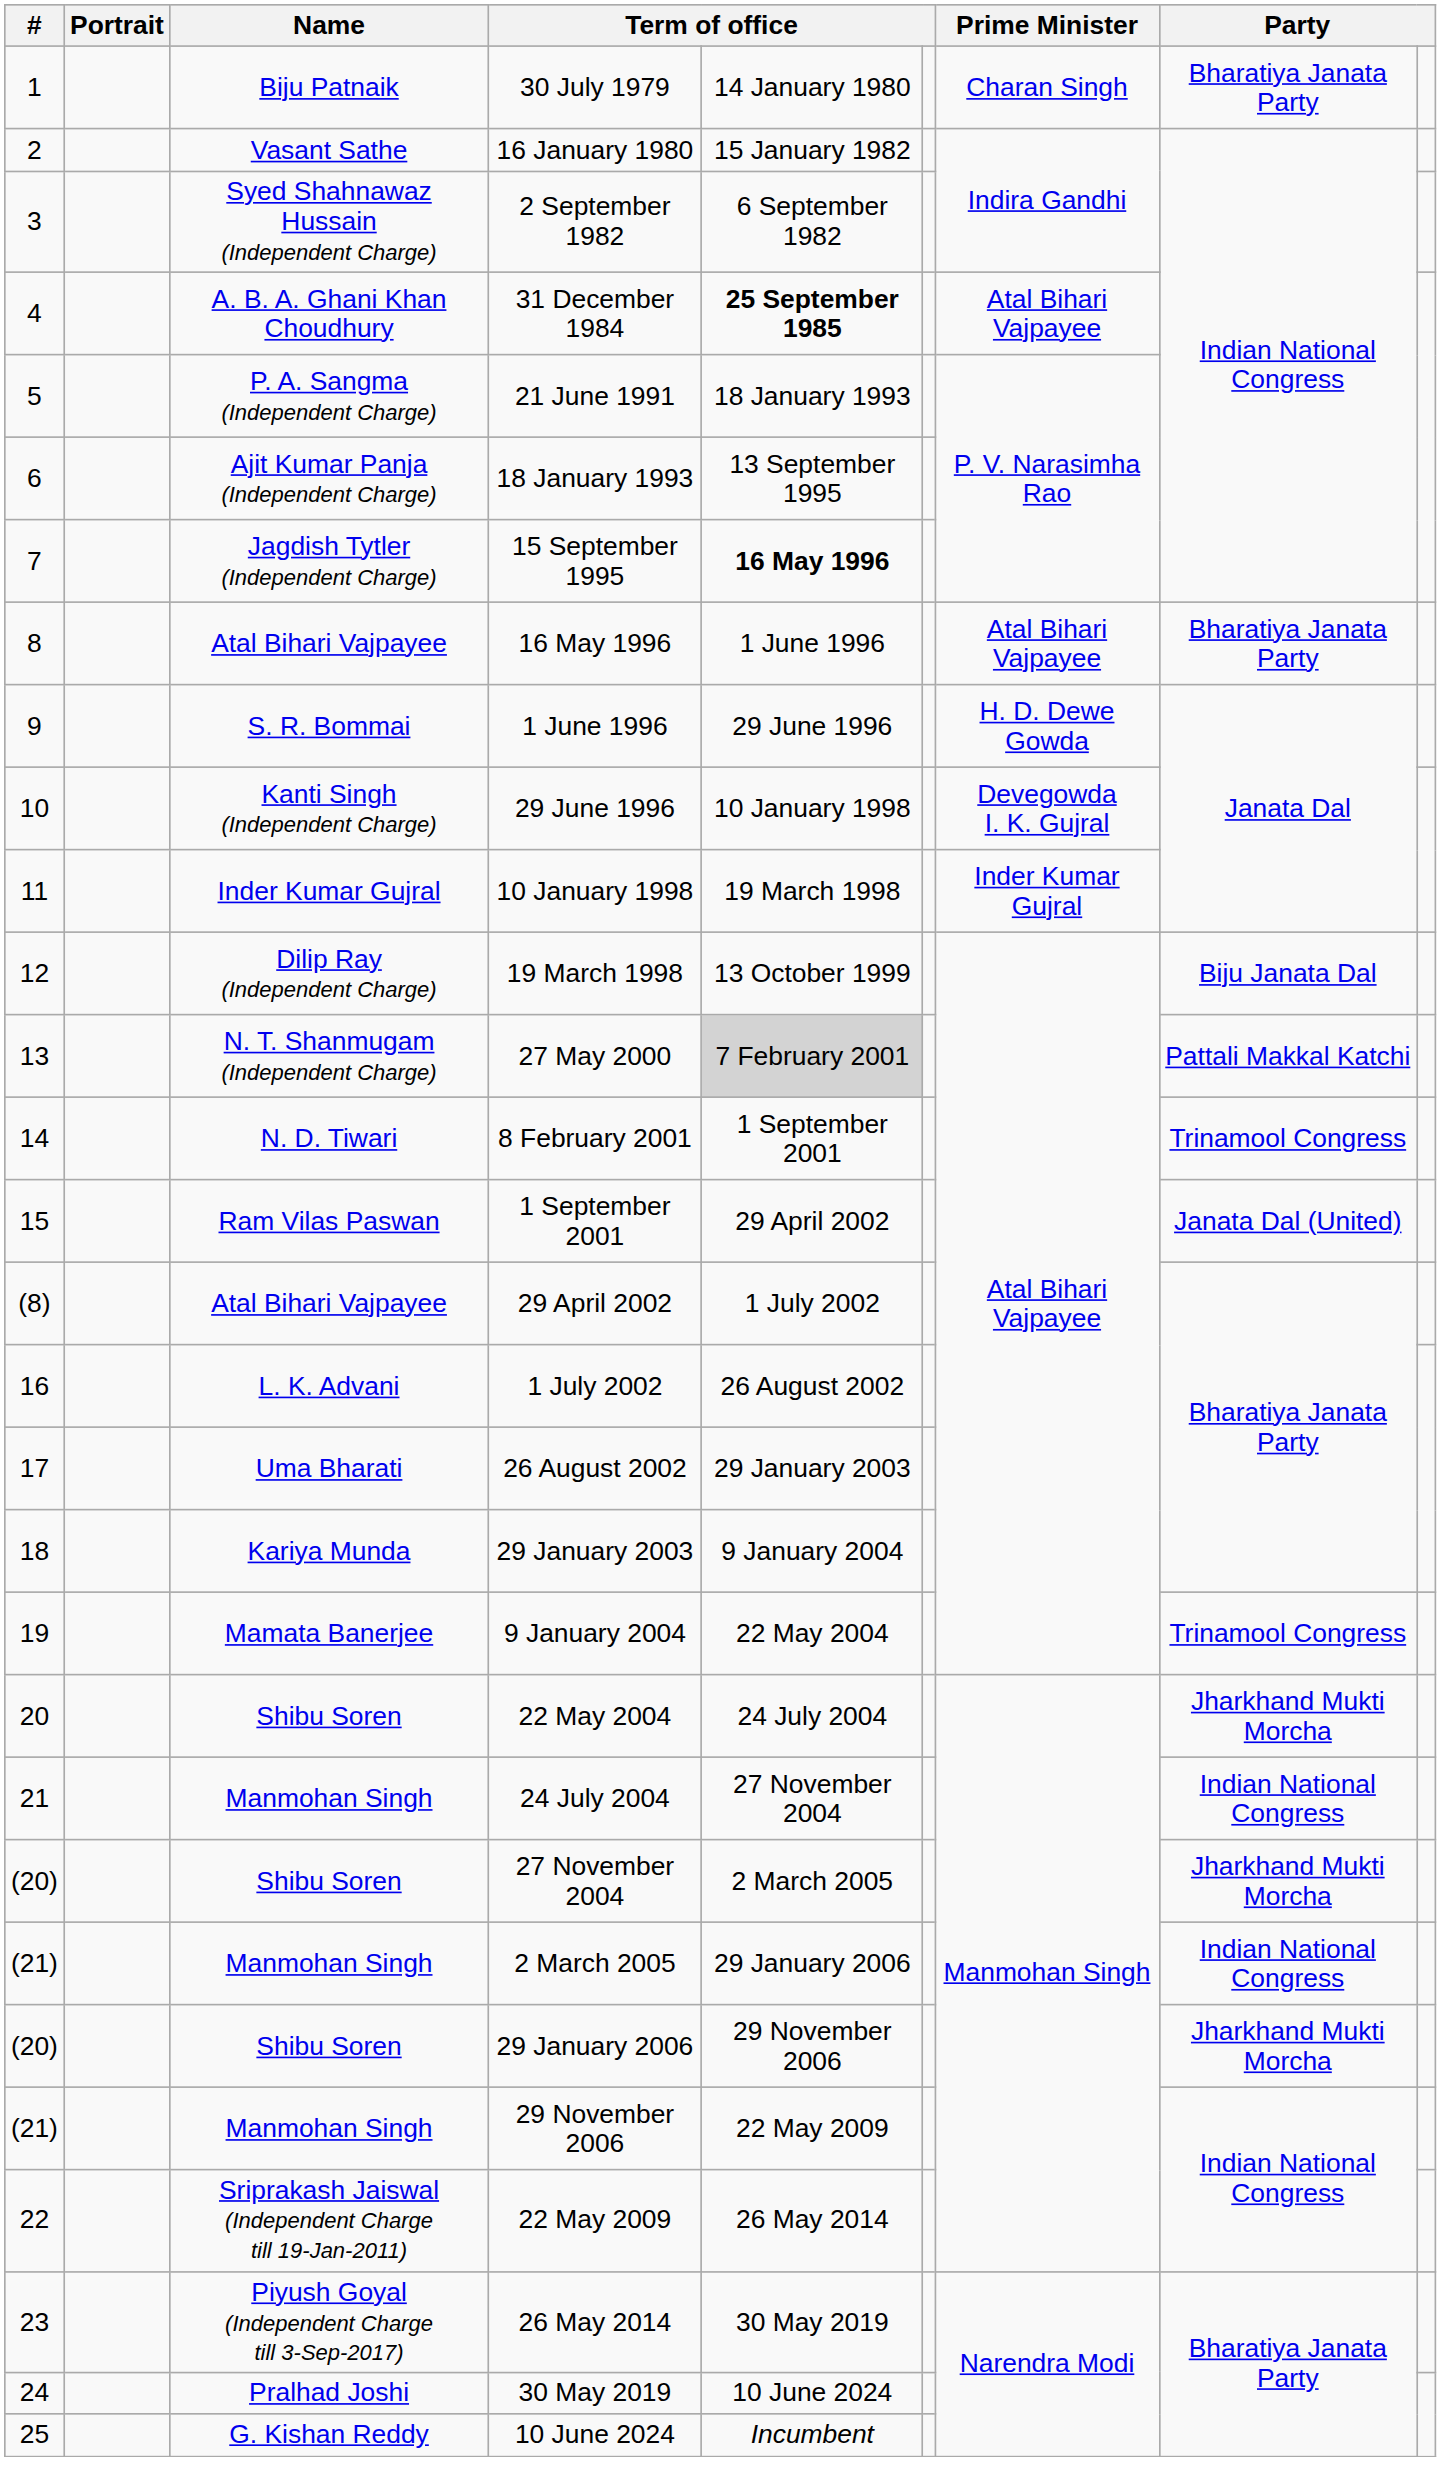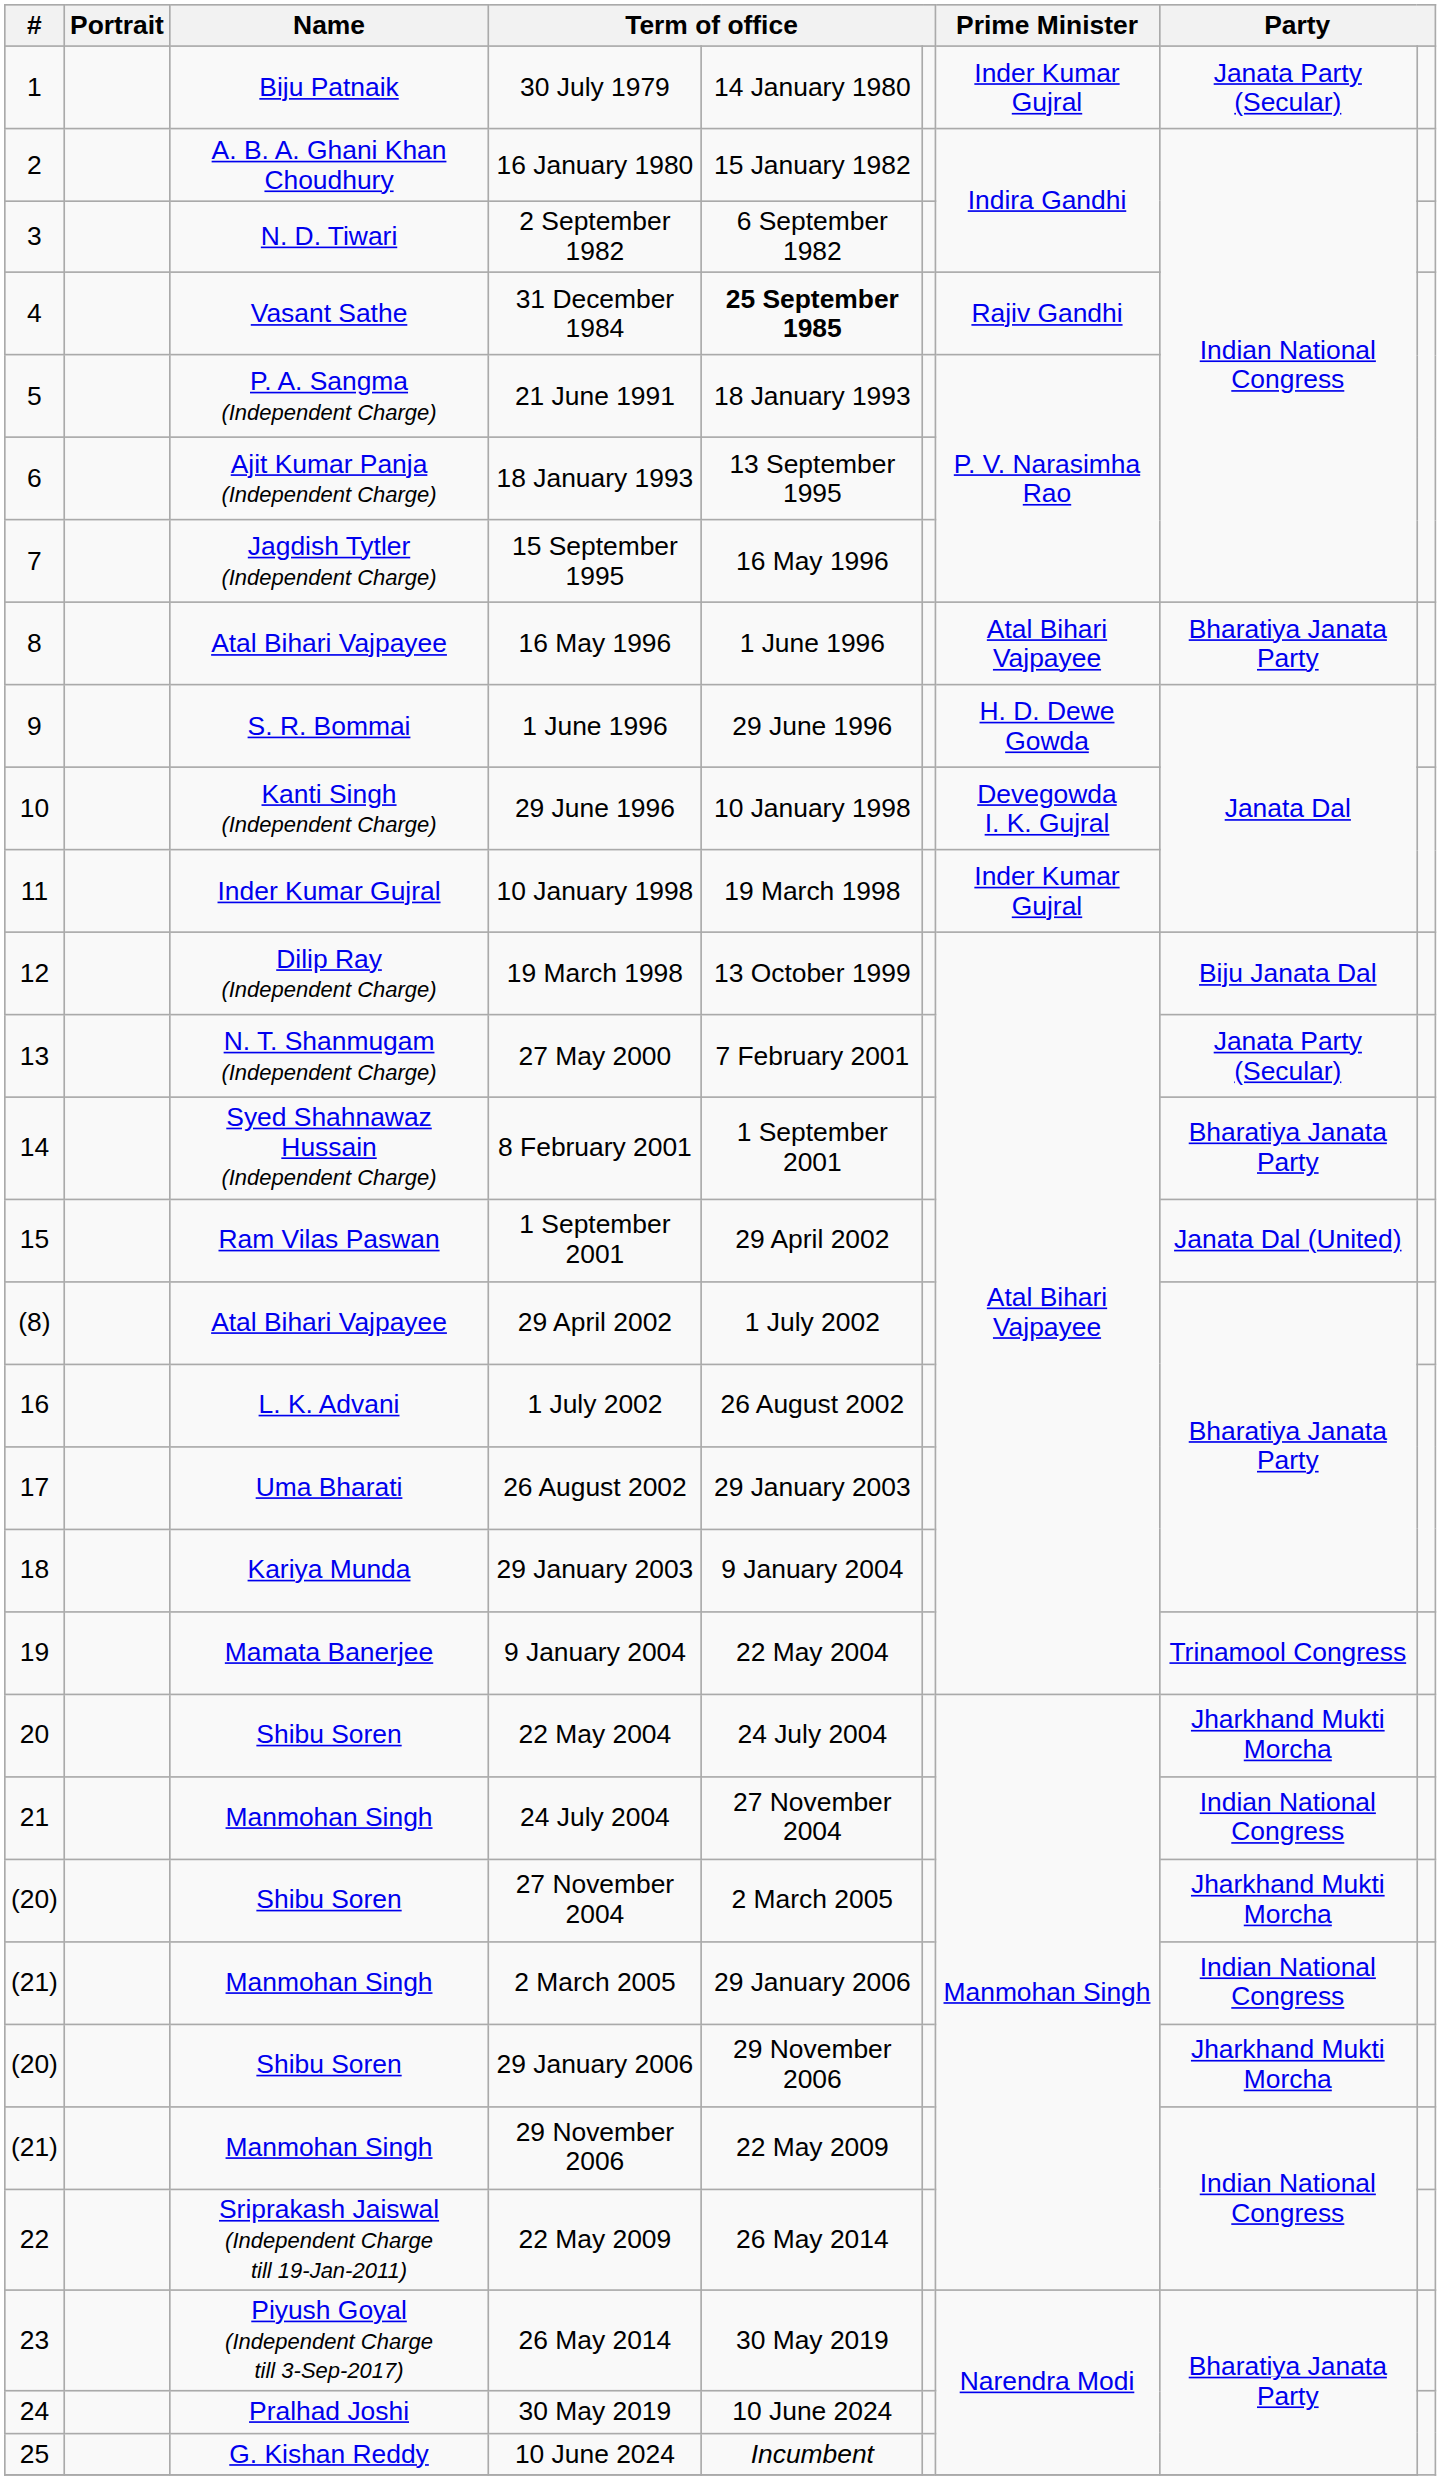(1047, 87) Charan Singh -> (1047, 87) Inder Kumar Gujral
(1288, 87) Bharatiya Janata Party -> (1288, 87) Janata Party (Secular)
(329, 149) Vasant Sathe -> (329, 164) A. B. A. Ghani Khan Choudhury
(329, 221) Syed Shahnawaz Hussain (Independent Charge) -> (329, 236) N. D. Tiwari
(329, 313) A. B. A. Ghani Khan Choudhury -> (329, 313) Vasant Sathe
(1047, 313) Atal Bihari Vajpayee -> (1047, 313) Rajiv Gandhi
(812, 560) bold -> (812, 560) normal
(812, 1055) lightgrey background -> (812, 1055) no background
(1288, 1055) Pattali Makkal Katchi -> (1288, 1055) Janata Party (Secular)
(329, 1138) N. D. Tiwari -> (329, 1147) Syed Shahnawaz Hussain (Independent Charge)
(1288, 1138) Trinamool Congress -> (1288, 1147) Bharatiya Janata Party
